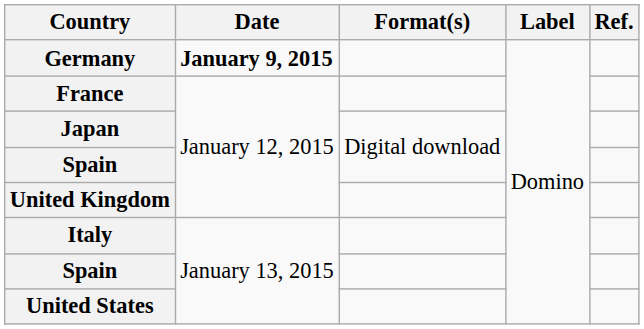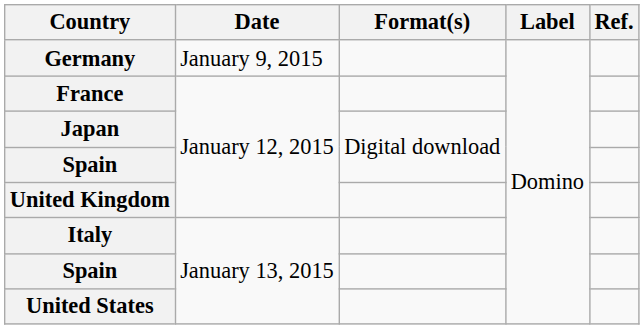(256, 57) bold -> (251, 57) normal
